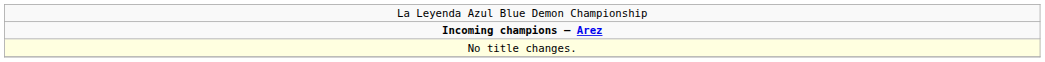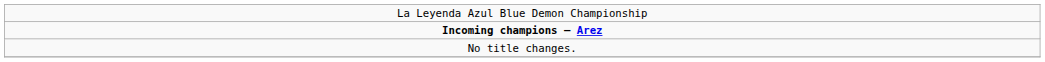(522, 48) lightyellow background -> (522, 48) no background
